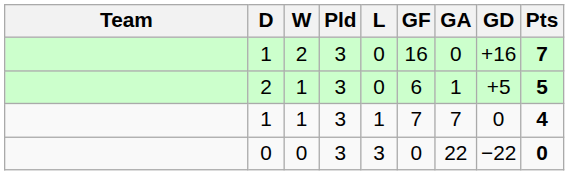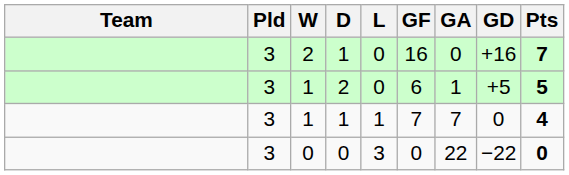columns swapped: (340, 20) <-> (266, 20)
